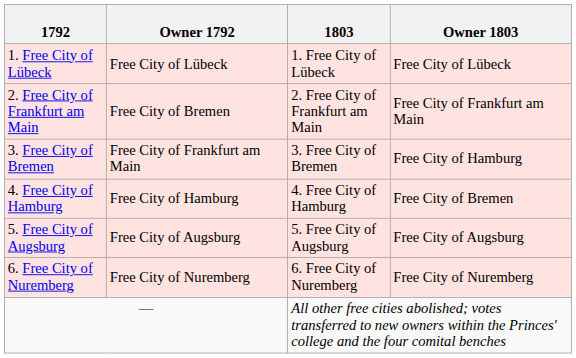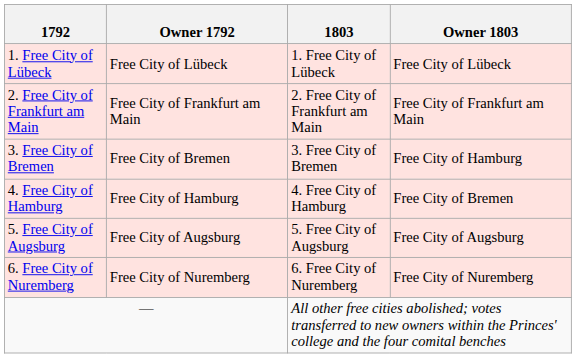(170, 111) Free City of Bremen -> (185, 111) Free City of Frankfurt am Main
(185, 159) Free City of Frankfurt am Main -> (170, 159) Free City of Bremen
